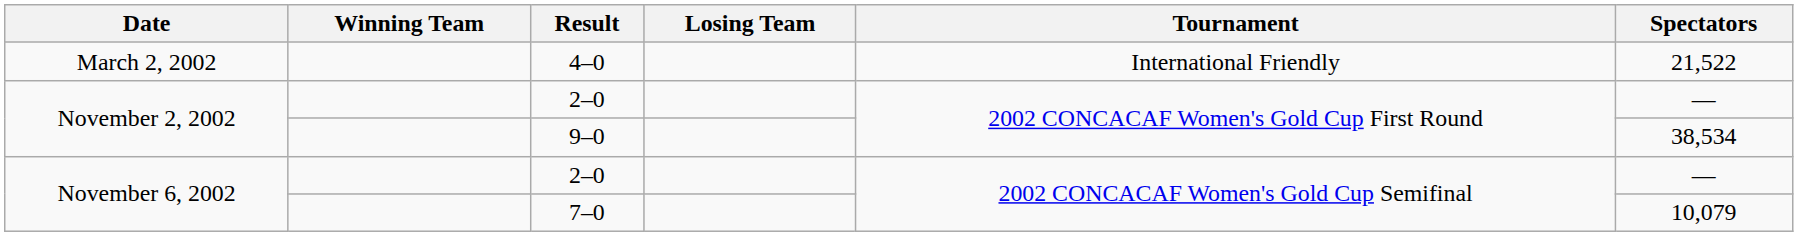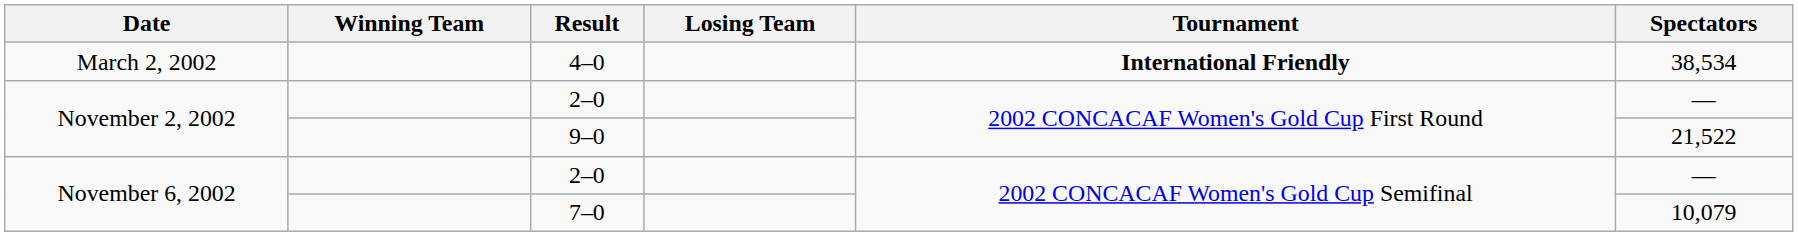(1236, 61) normal -> (1236, 61) bold
(1704, 61) 21,522 -> (1704, 61) 38,534
(1704, 136) 38,534 -> (1704, 136) 21,522
